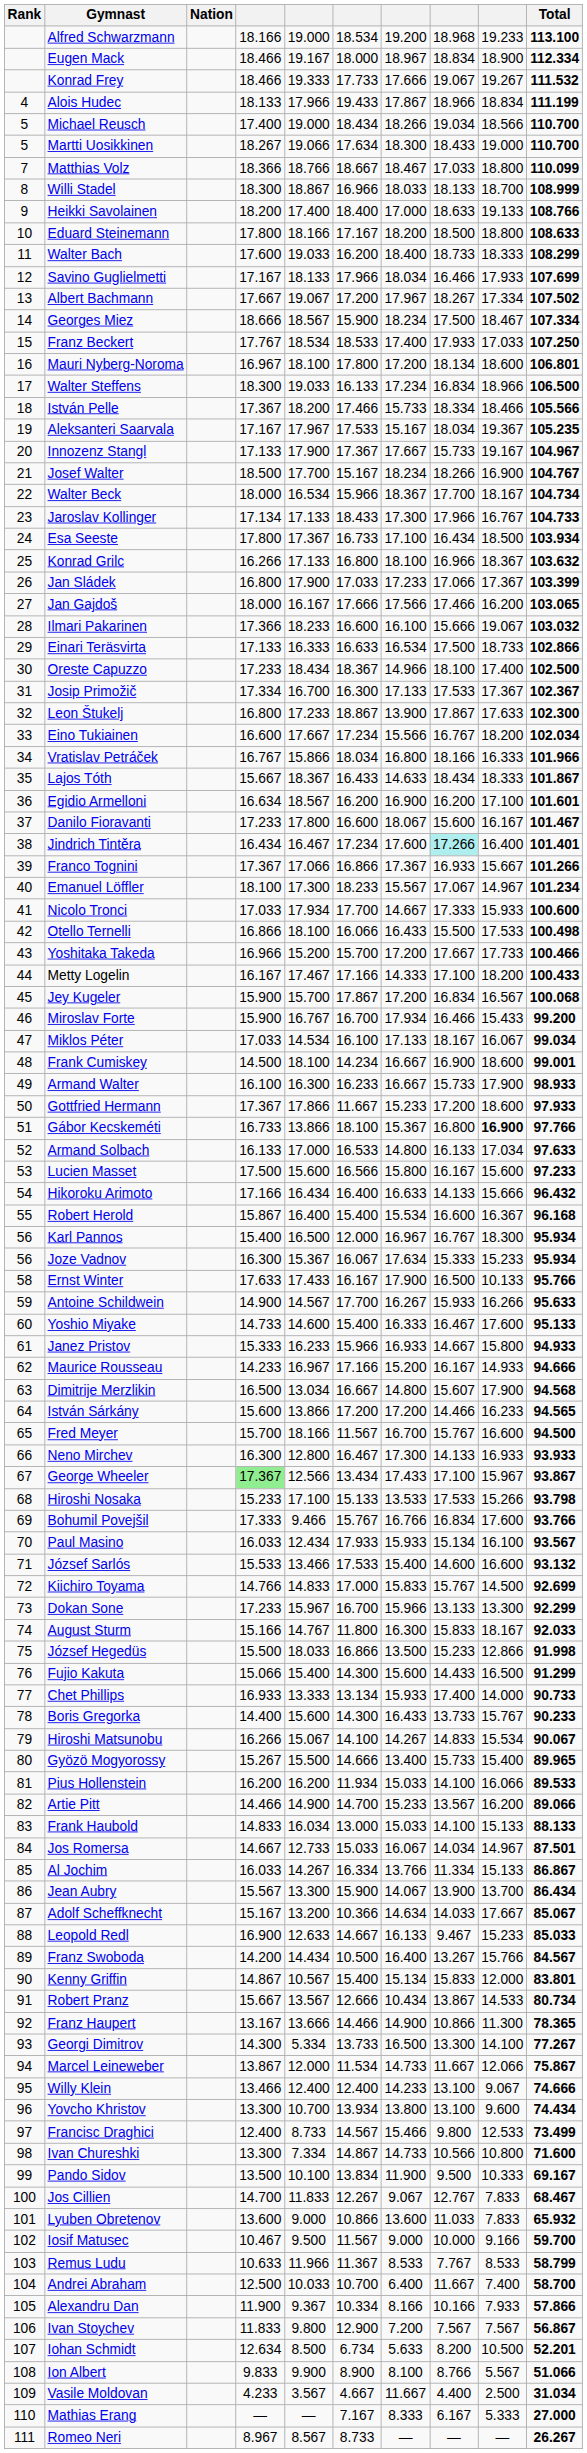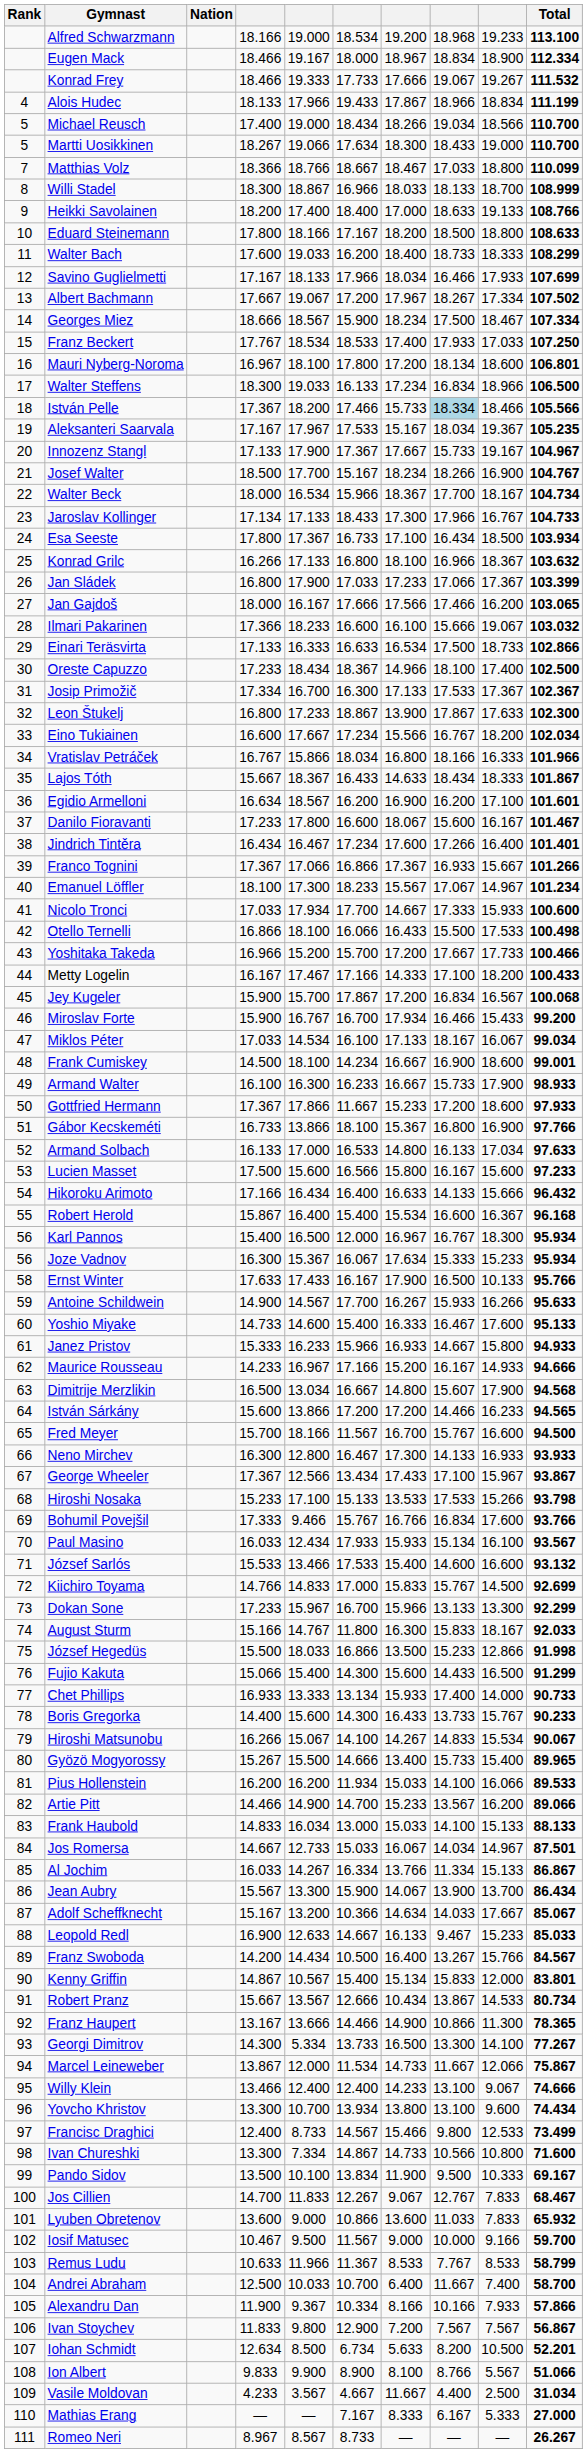(454, 408) no background -> (454, 408) lightblue background
(454, 844) paleturquoise background -> (454, 844) no background
(502, 1128) bold -> (502, 1128) normal
(260, 1477) lightgreen background -> (260, 1477) no background
